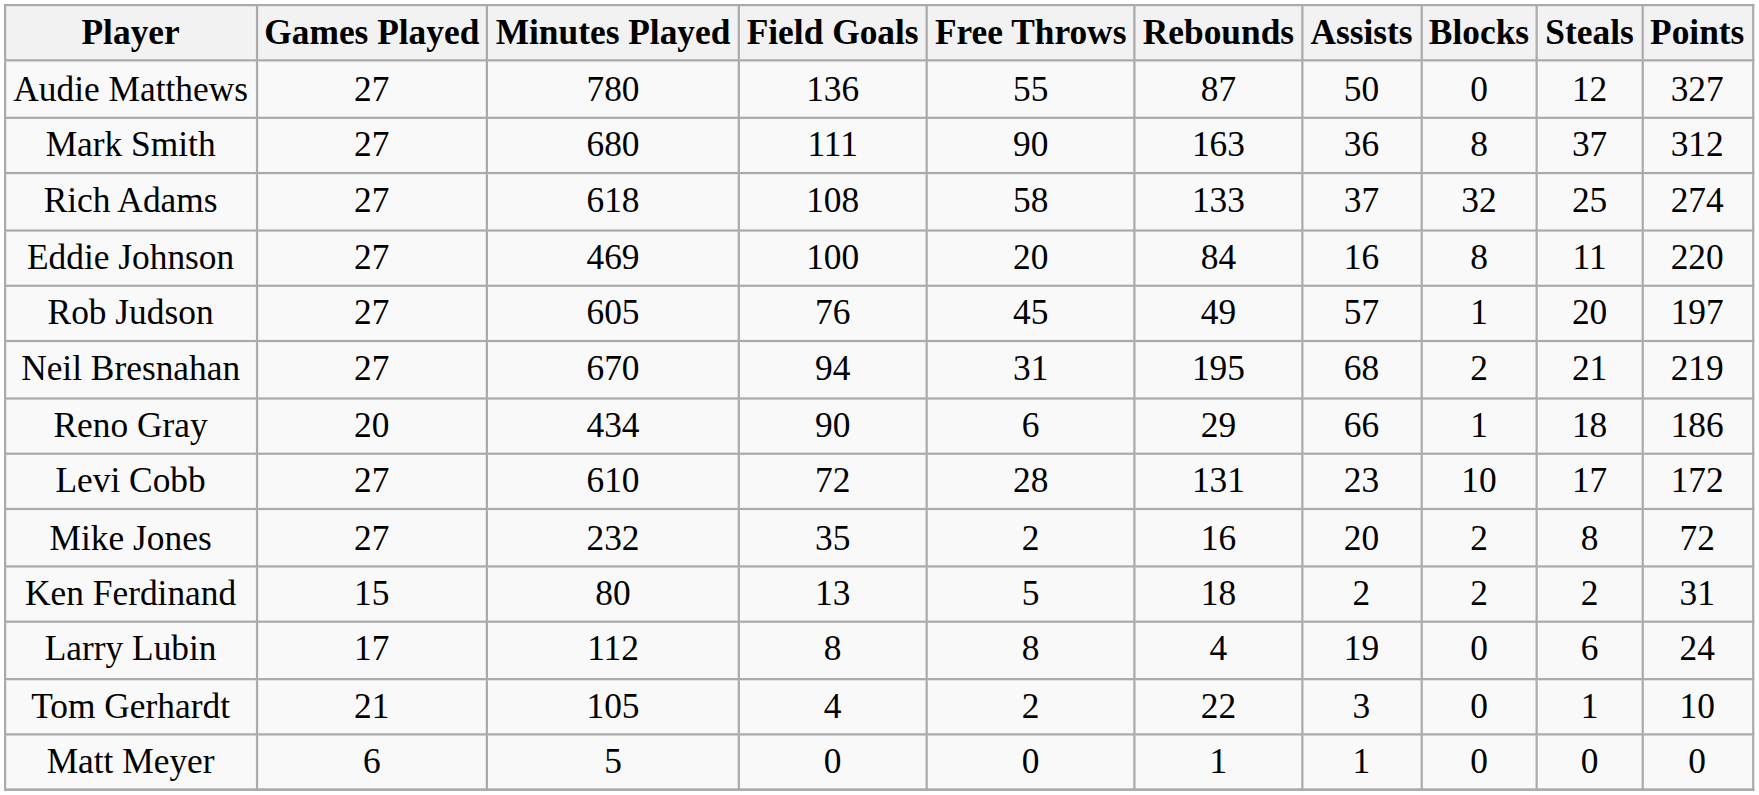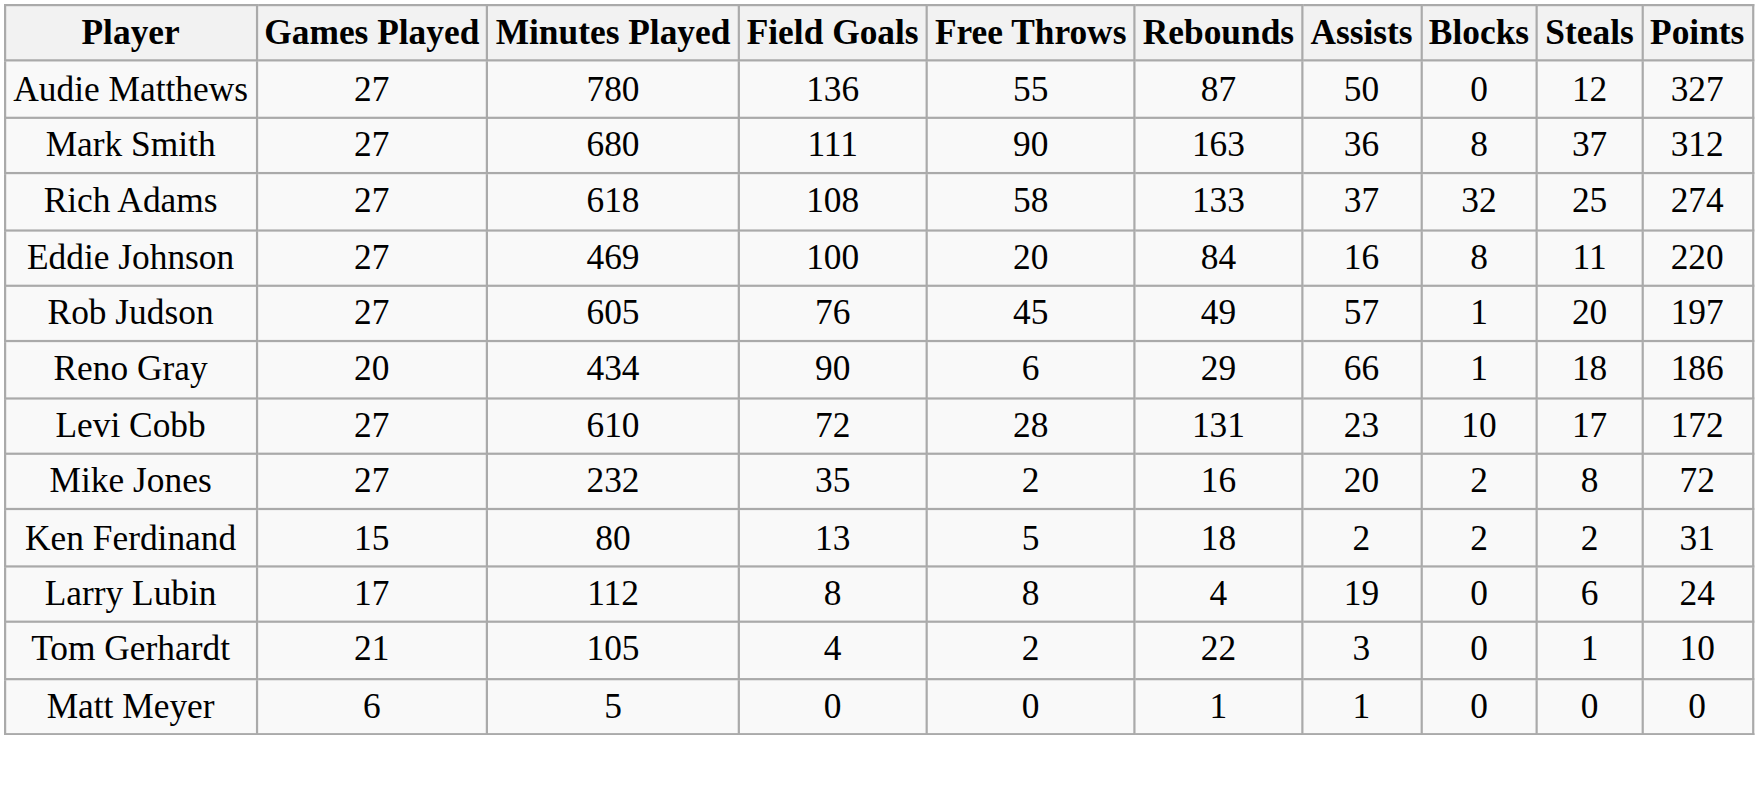- row: (131, 369)
